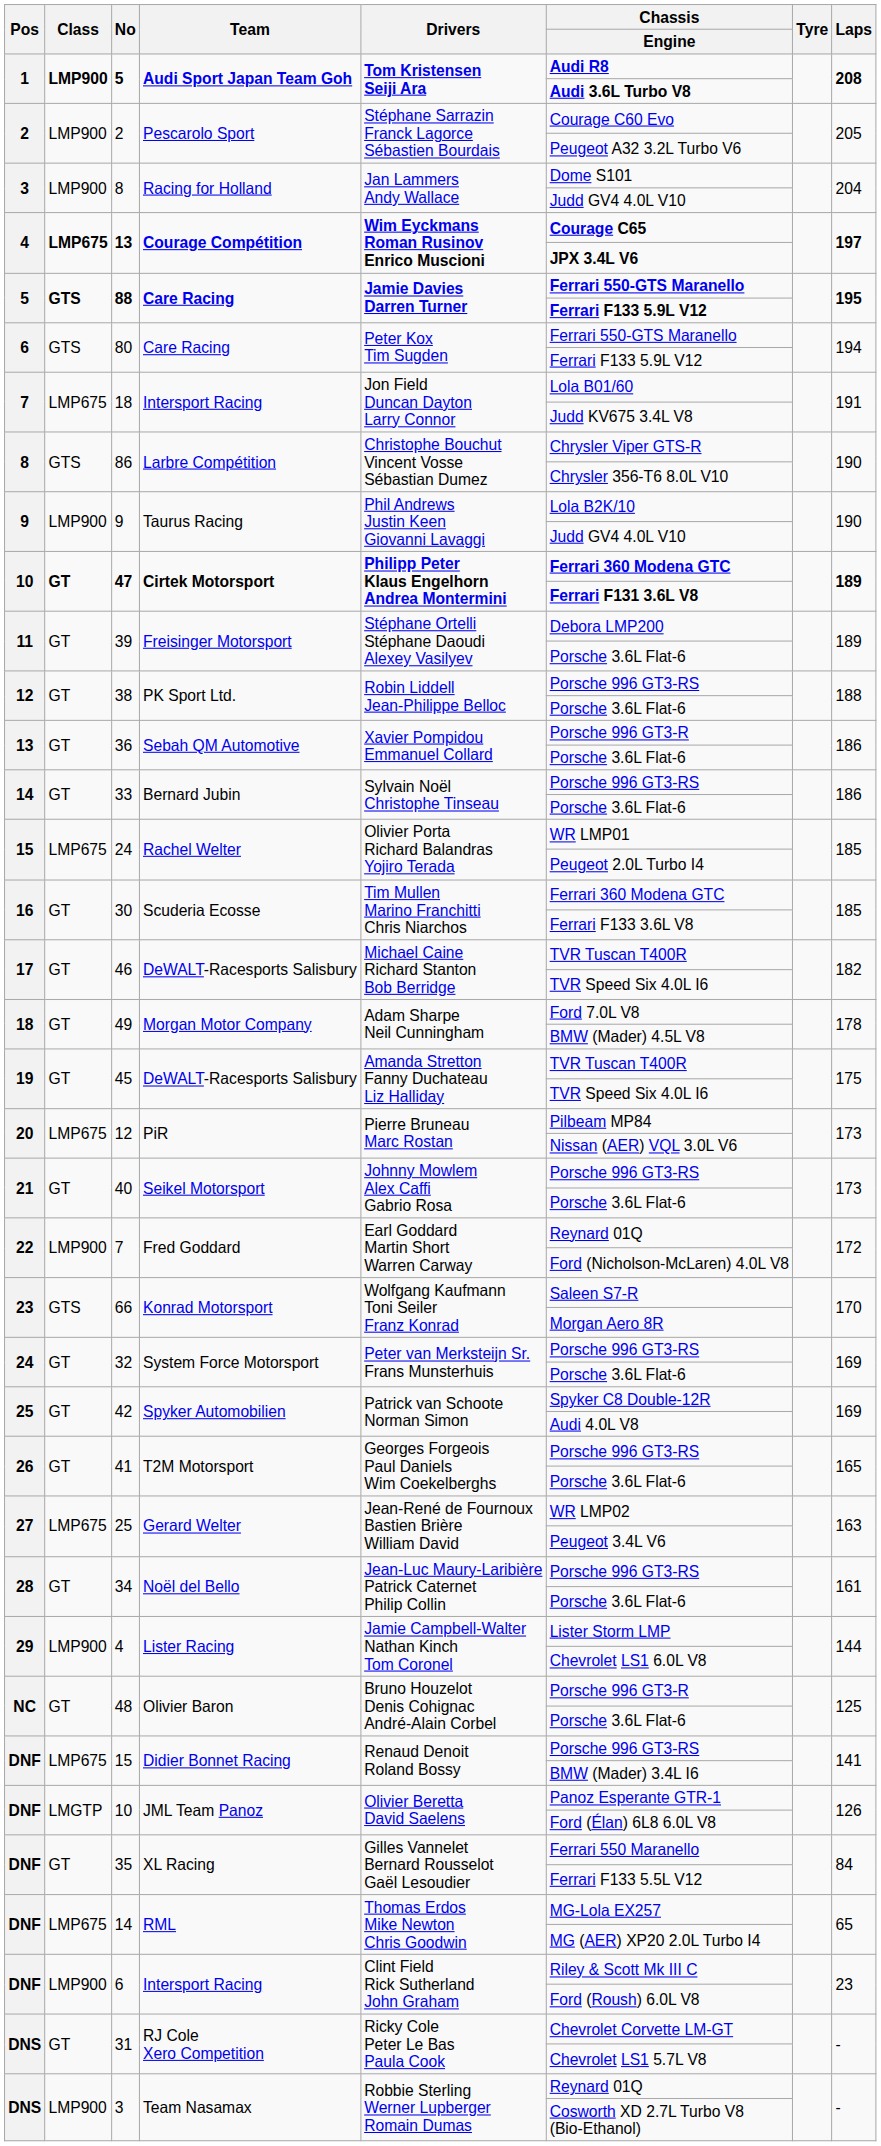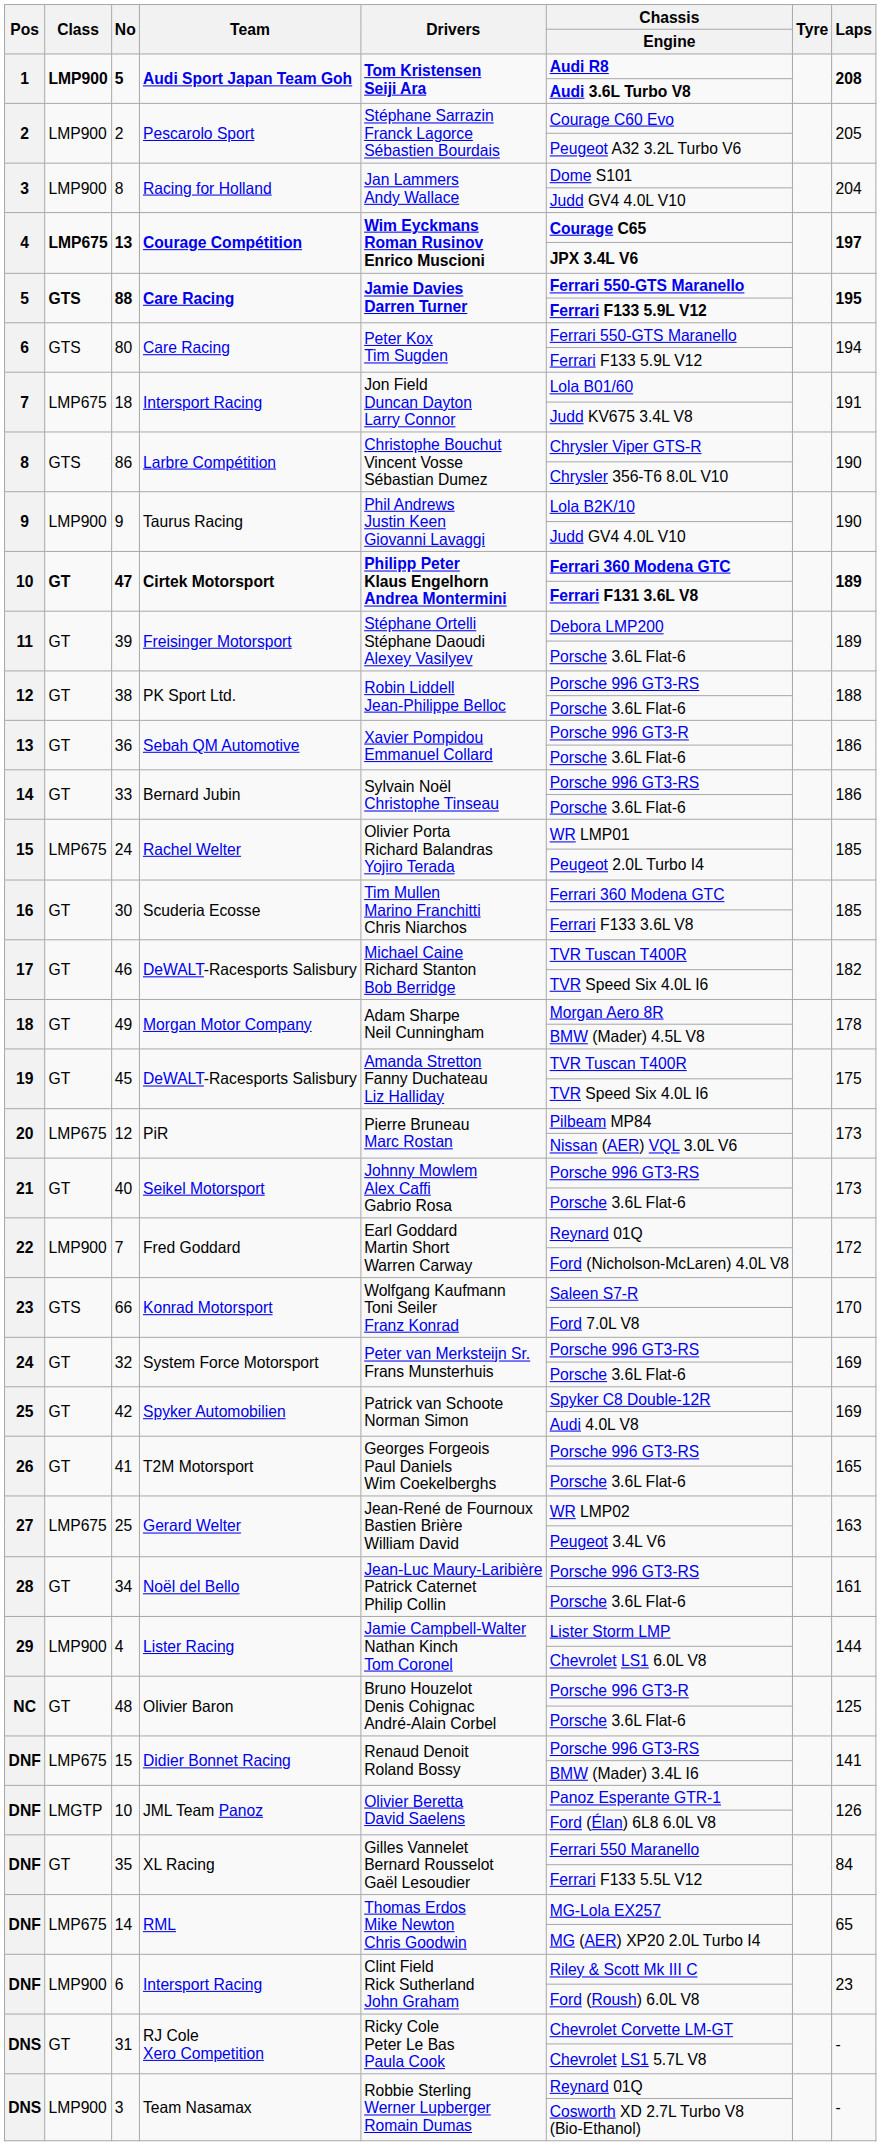(595, 1012) Ford 7.0L V8 -> (607, 1012) Morgan Aero 8R
(607, 1323) Morgan Aero 8R -> (595, 1323) Ford 7.0L V8
